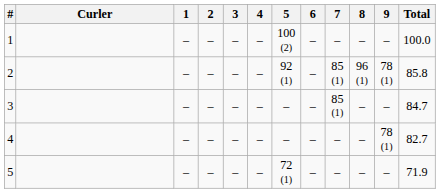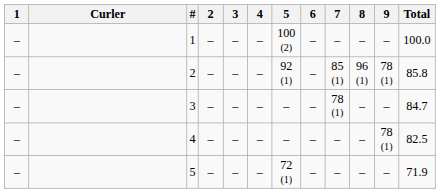columns swapped: (10, 14) <-> (186, 14)
(337, 106) 85 (1) -> (337, 106) 78 (1)
(417, 139) 82.7 -> (417, 139) 82.5
